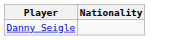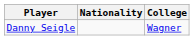+ column: (167, 12)
